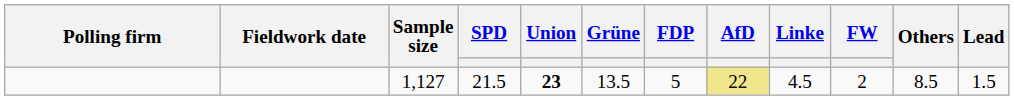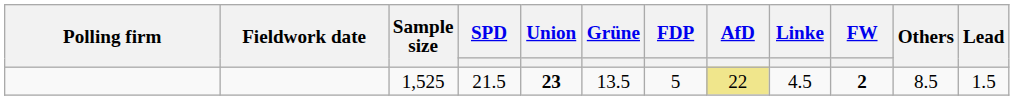(423, 81) 1,127 -> (423, 81) 1,525
(862, 81) normal -> (862, 81) bold
